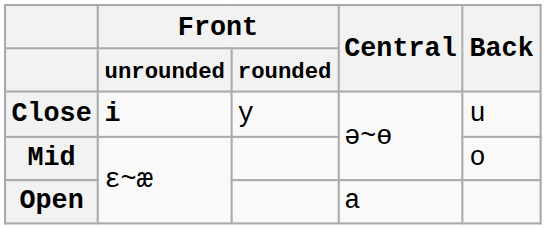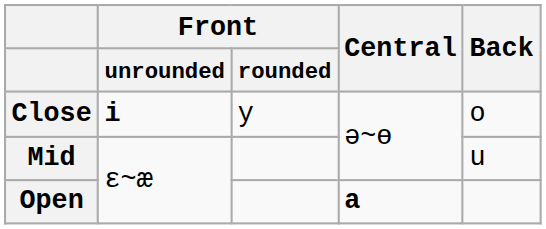(478, 114) u -> (478, 114) o
(478, 158) o -> (478, 158) u
(352, 201) normal -> (352, 201) bold
